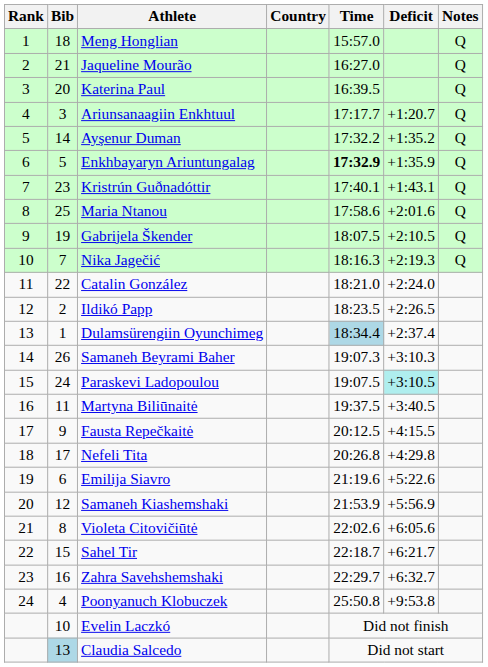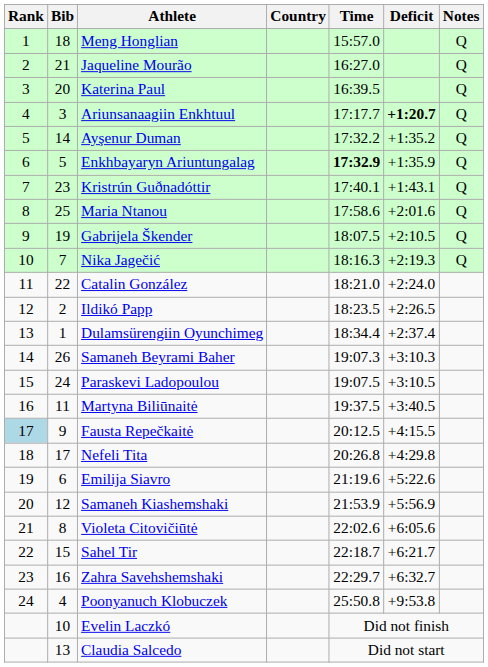(411, 114) normal -> (412, 114) bold
(357, 333) lightblue background -> (357, 333) no background
(411, 382) paleturquoise background -> (412, 382) no background
(26, 430) no background -> (26, 430) lightblue background
(62, 650) lightblue background -> (62, 650) no background
